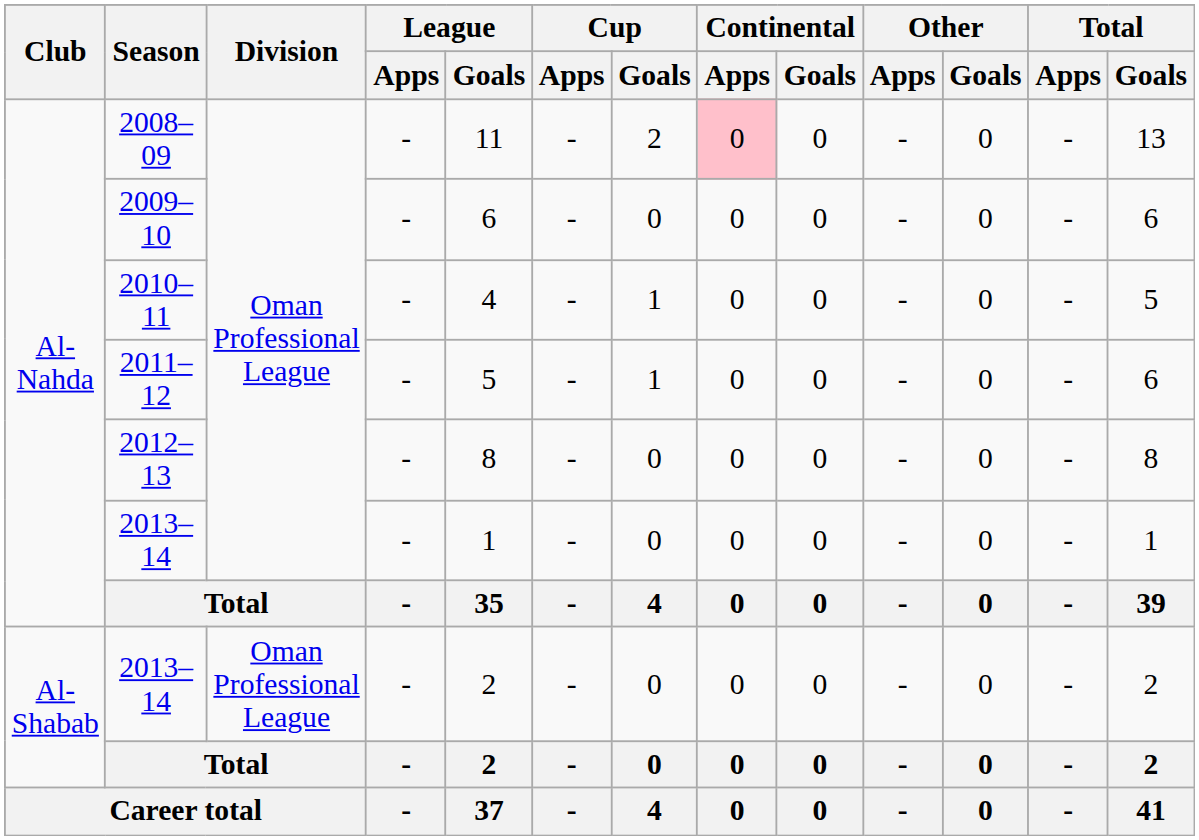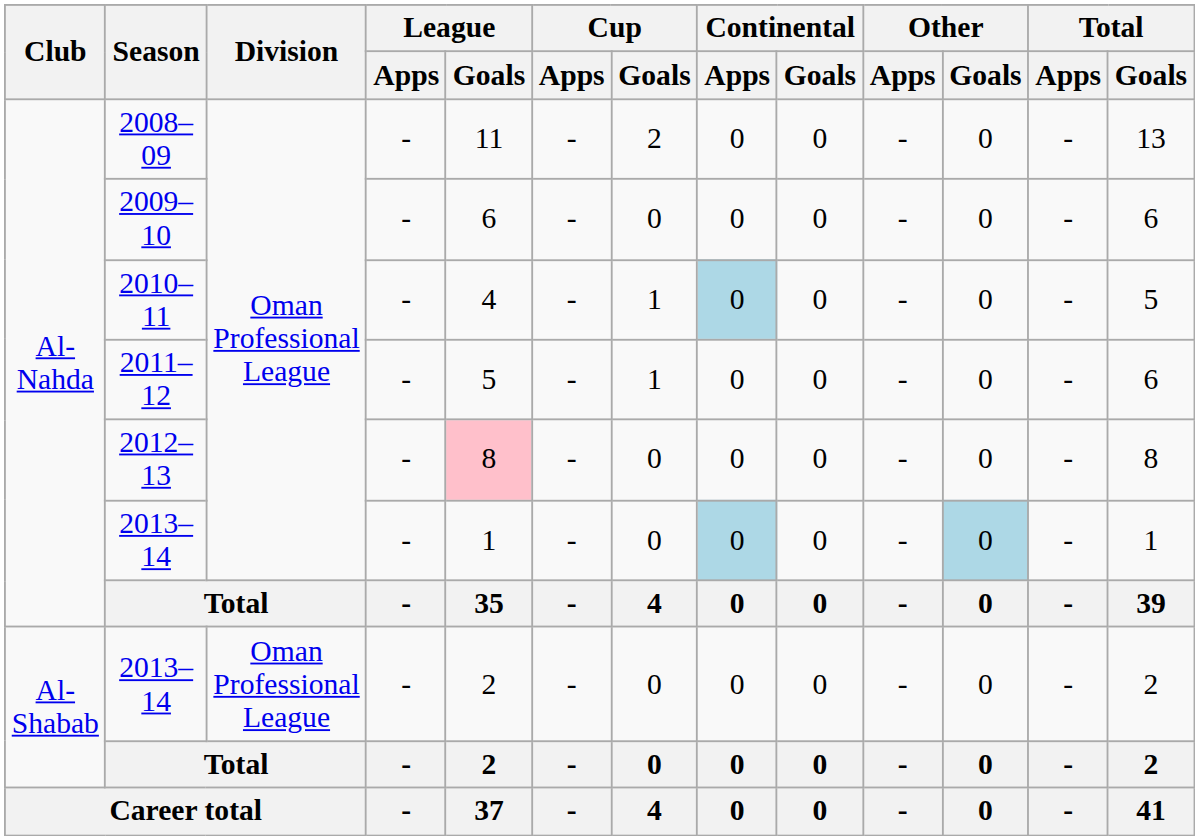(737, 138) pink background -> (737, 138) no background
(737, 298) no background -> (737, 298) lightblue background
(489, 459) no background -> (489, 459) pink background
(737, 539) no background -> (737, 539) lightblue background
(985, 539) no background -> (985, 539) lightblue background
